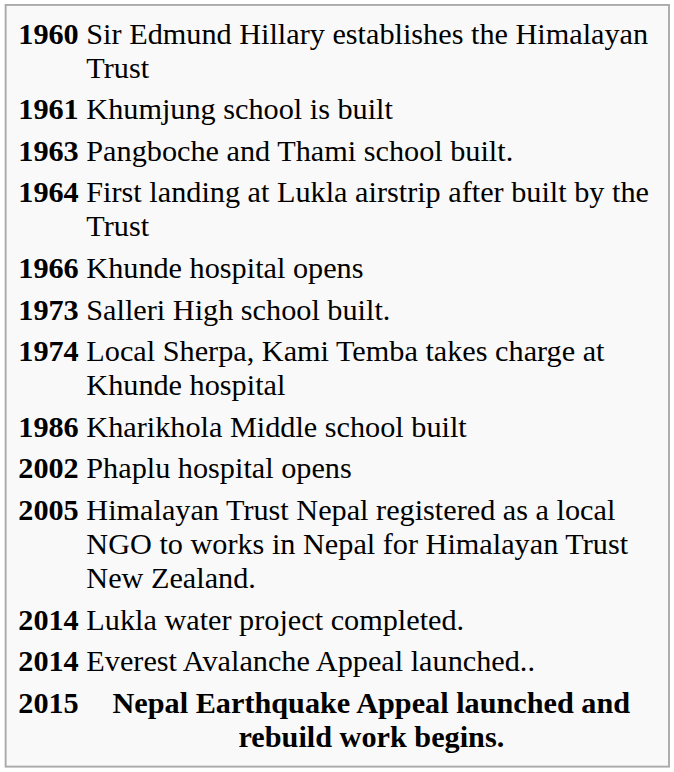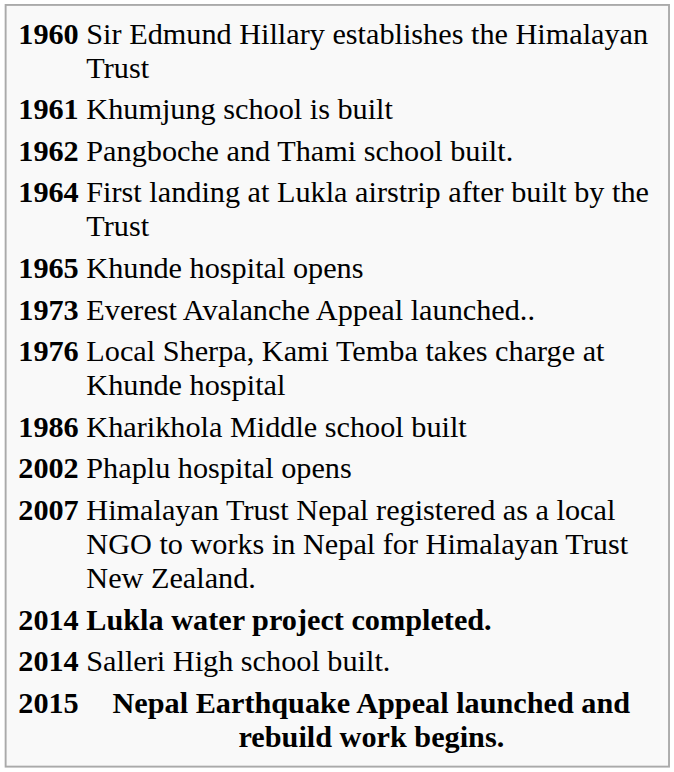(49, 151) 1963 -> (49, 151) 1962
(49, 268) 1966 -> (49, 268) 1965
(238, 310) Salleri High school built. -> (311, 310) Everest Avalanche Appeal launched..
(49, 351) 1974 -> (49, 351) 1976
(49, 510) 2005 -> (49, 510) 2007
(275, 620) normal -> (289, 620) bold
(311, 661) Everest Avalanche Appeal launched.. -> (238, 661) Salleri High school built.
